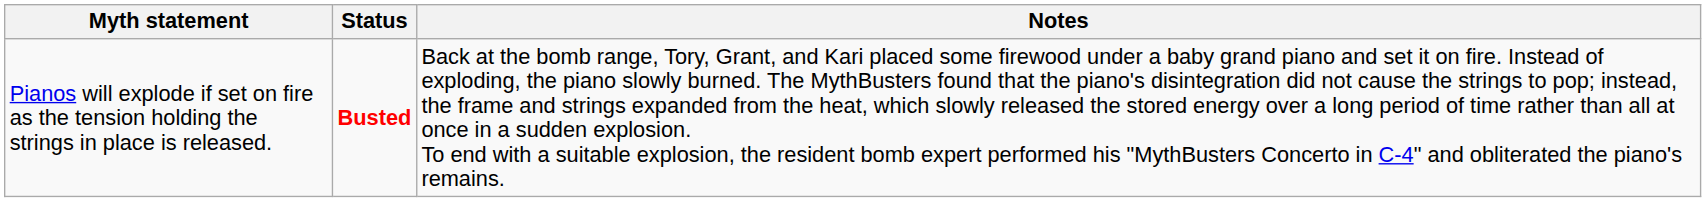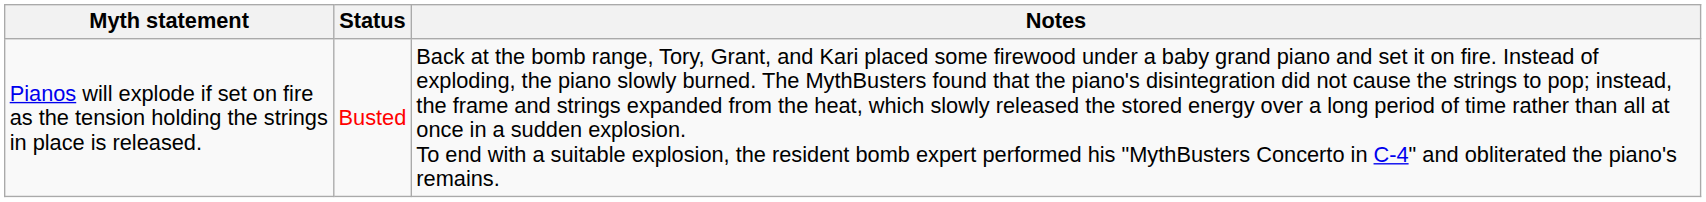(374, 117) bold -> (372, 117) normal
